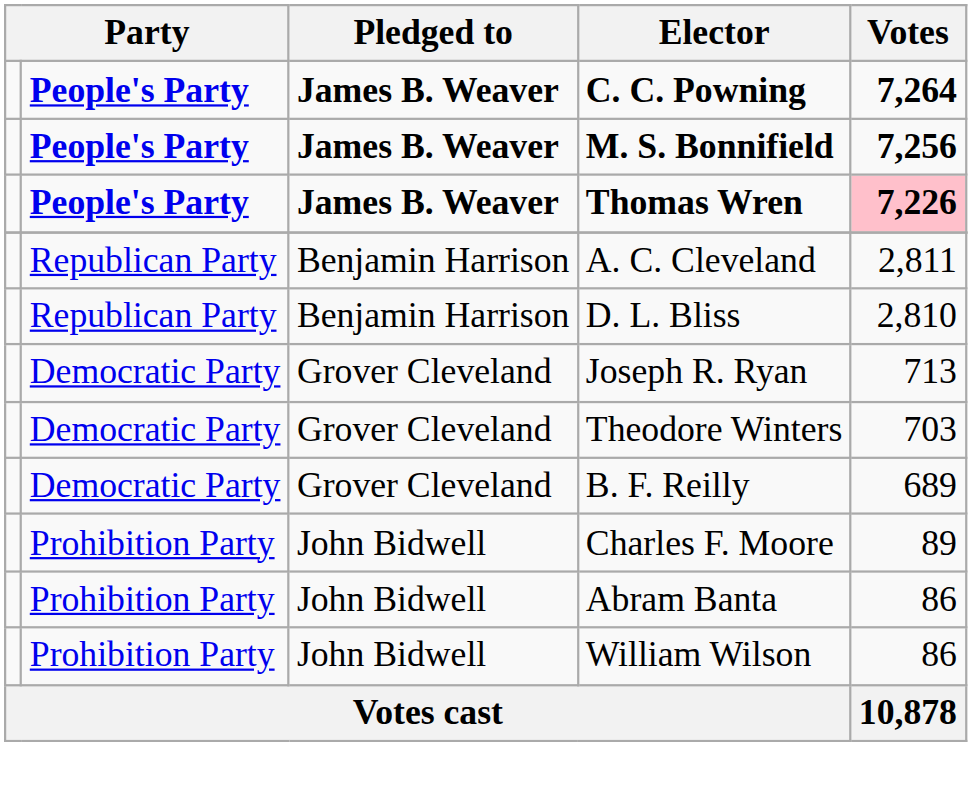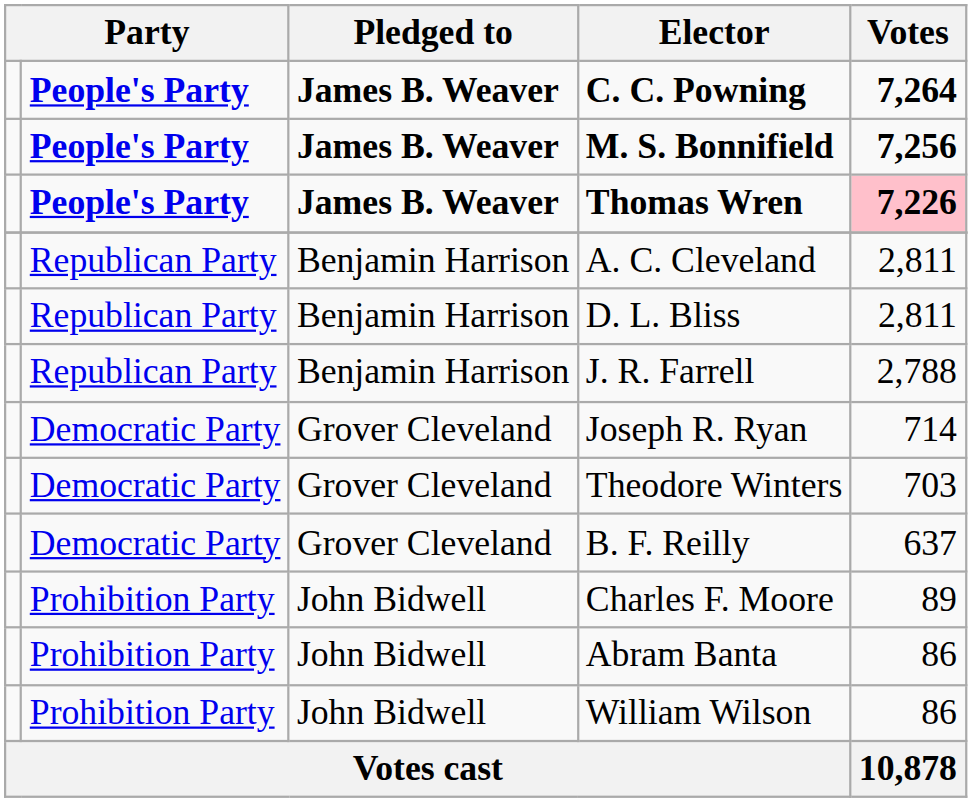(917, 315) 2,810 -> (917, 315) 2,811
+ row: (670, 372)
(930, 372) 713 -> (930, 428) 714
(930, 485) 689 -> (930, 542) 637
